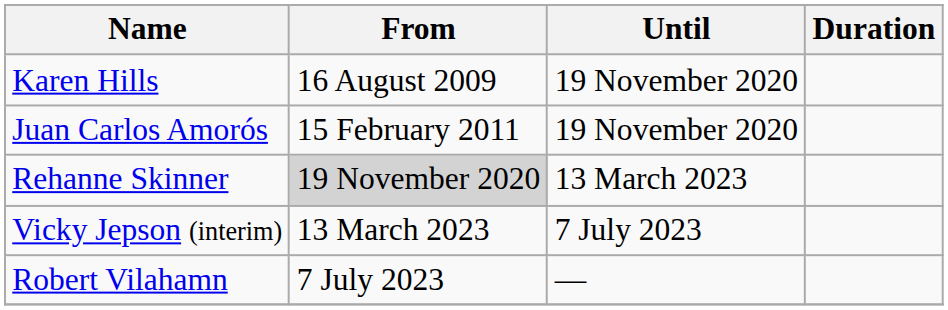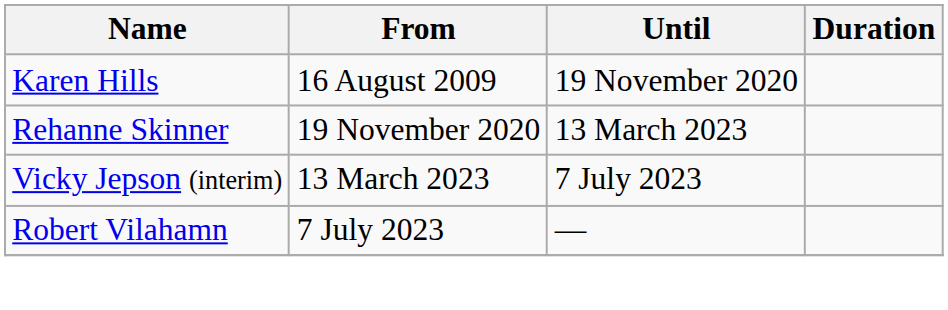- row: (140, 129)
(419, 179) lightgrey background -> (419, 129) no background
